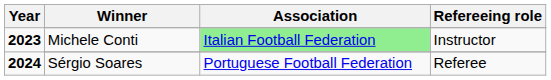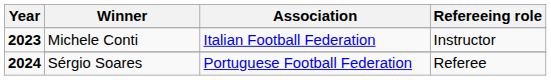(290, 39) lightgreen background -> (290, 39) no background
